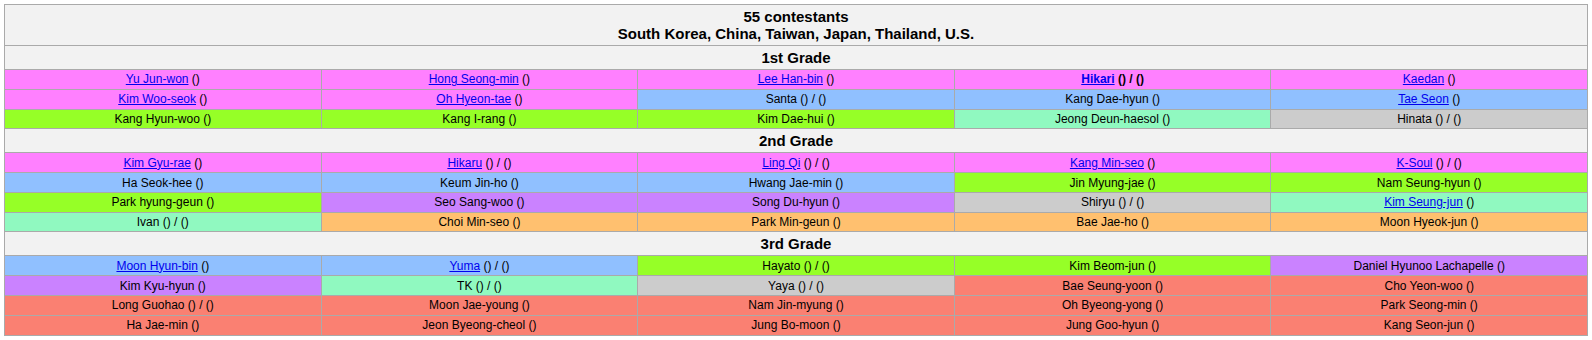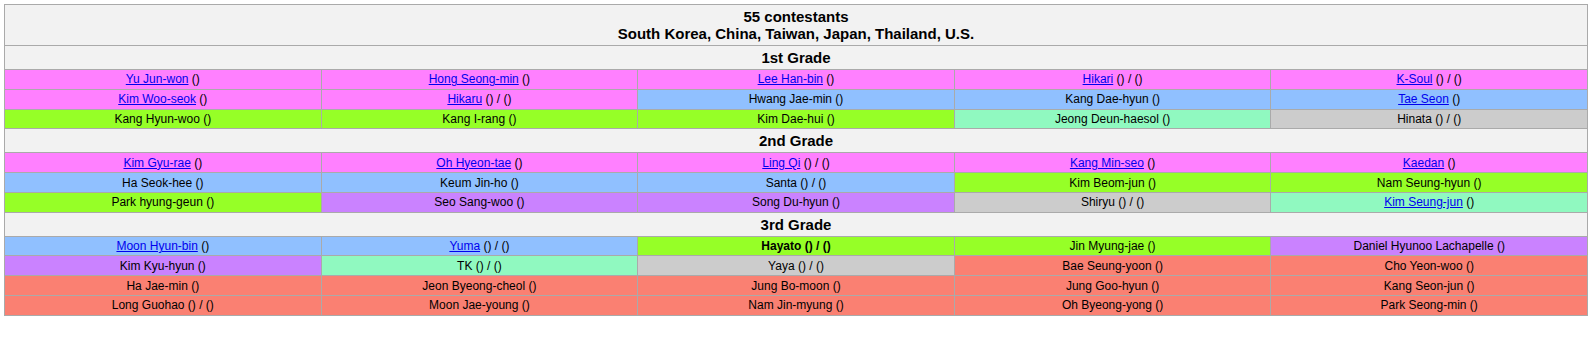(1113, 79) bold -> (1113, 79) normal
(1429, 79) Kaedan () -> (1429, 79) K-Soul () / ()
(479, 99) Oh Hyeon-tae () -> (479, 99) Hikaru () / ()
(796, 99) Santa () / () -> (796, 99) Hwang Jae-min ()
(479, 163) Hikaru () / () -> (479, 163) Oh Hyeon-tae ()
(1429, 163) K-Soul () / () -> (1429, 163) Kaedan ()
(796, 183) Hwang Jae-min () -> (796, 183) Santa () / ()
(1113, 183) Jin Myung-jae () -> (1113, 183) Kim Beom-jun ()
- row: (163, 222)
(796, 266) normal -> (796, 246) bold
(1113, 266) Kim Beom-jun () -> (1113, 246) Jin Myung-jae ()
rows swapped: (163, 325) <-> (163, 305)
